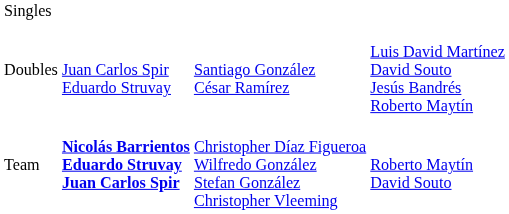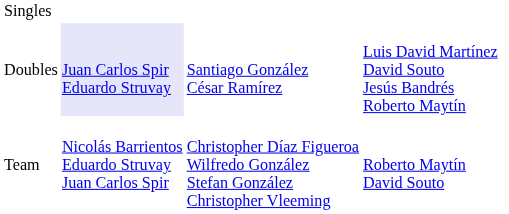(116, 78) no background -> (116, 78) lavender background
(126, 164) bold -> (122, 164) normal
